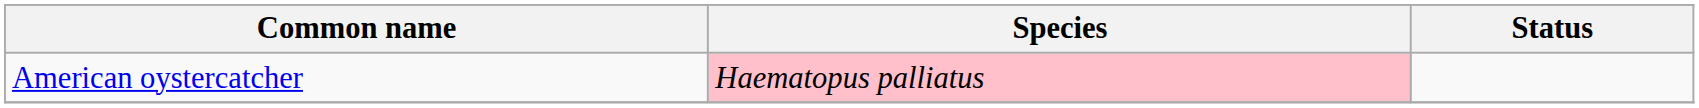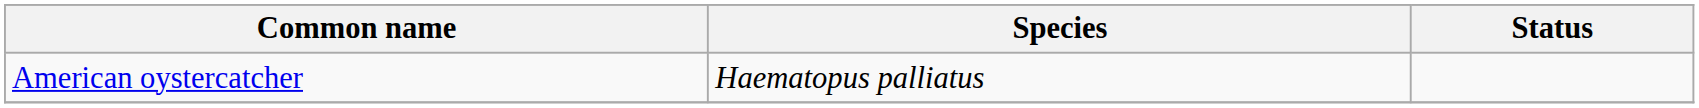(850, 77) pink background -> (850, 77) no background
